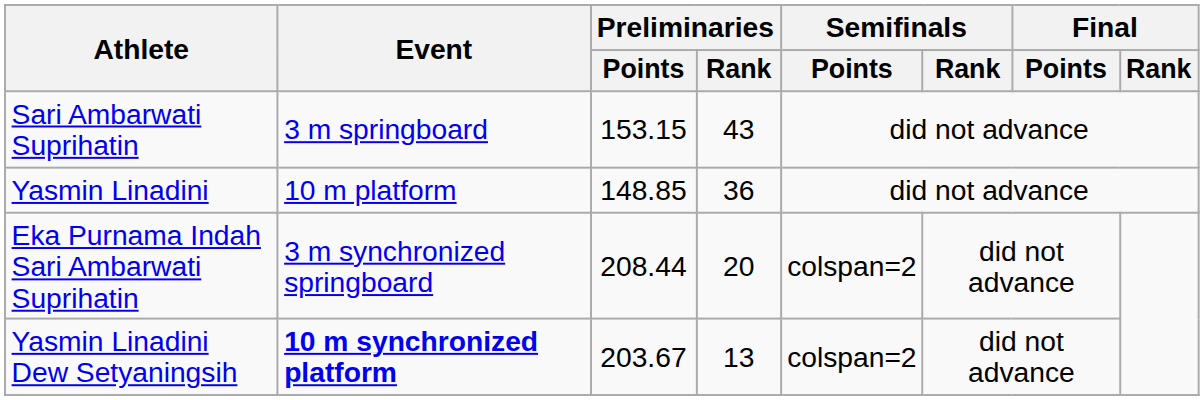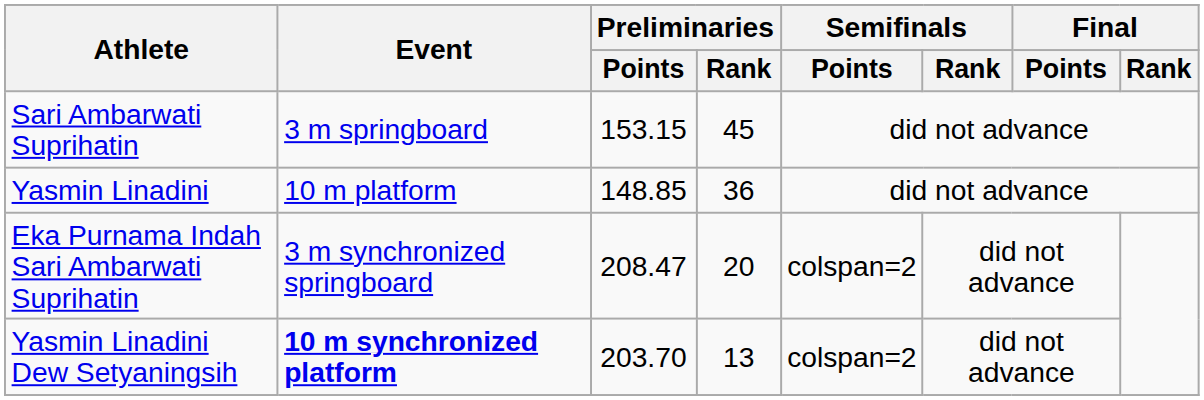(739, 130) 43 -> (739, 130) 45
(643, 266) 208.44 -> (643, 266) 208.47
(643, 358) 203.67 -> (643, 358) 203.70
